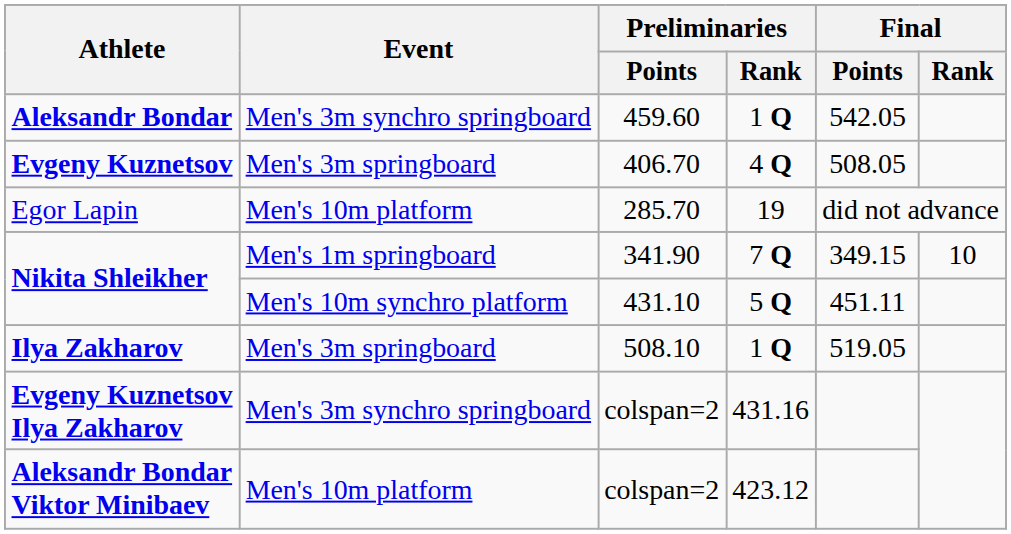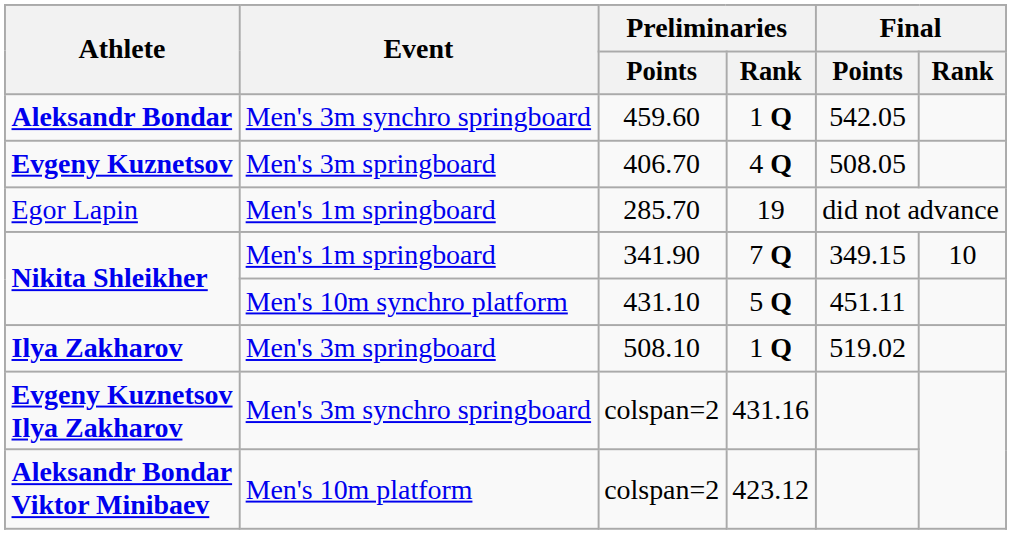(359, 209) Men's 10m platform -> (371, 209) Men's 1m springboard
(868, 347) 519.05 -> (868, 347) 519.02
